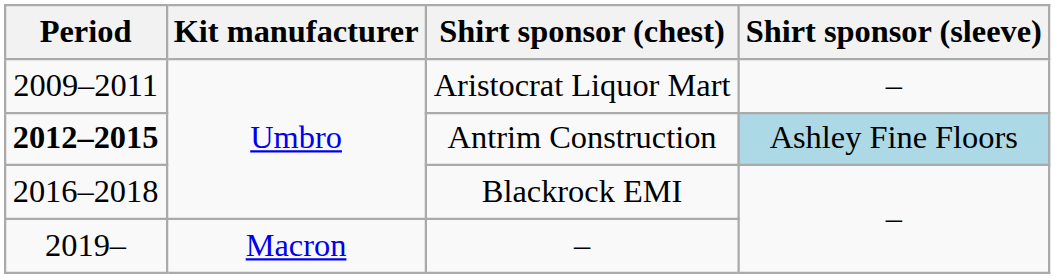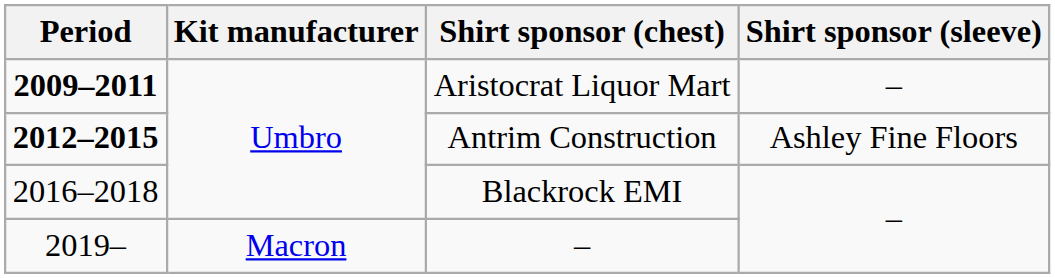(86, 85) normal -> (86, 85) bold
(894, 138) lightblue background -> (894, 138) no background
